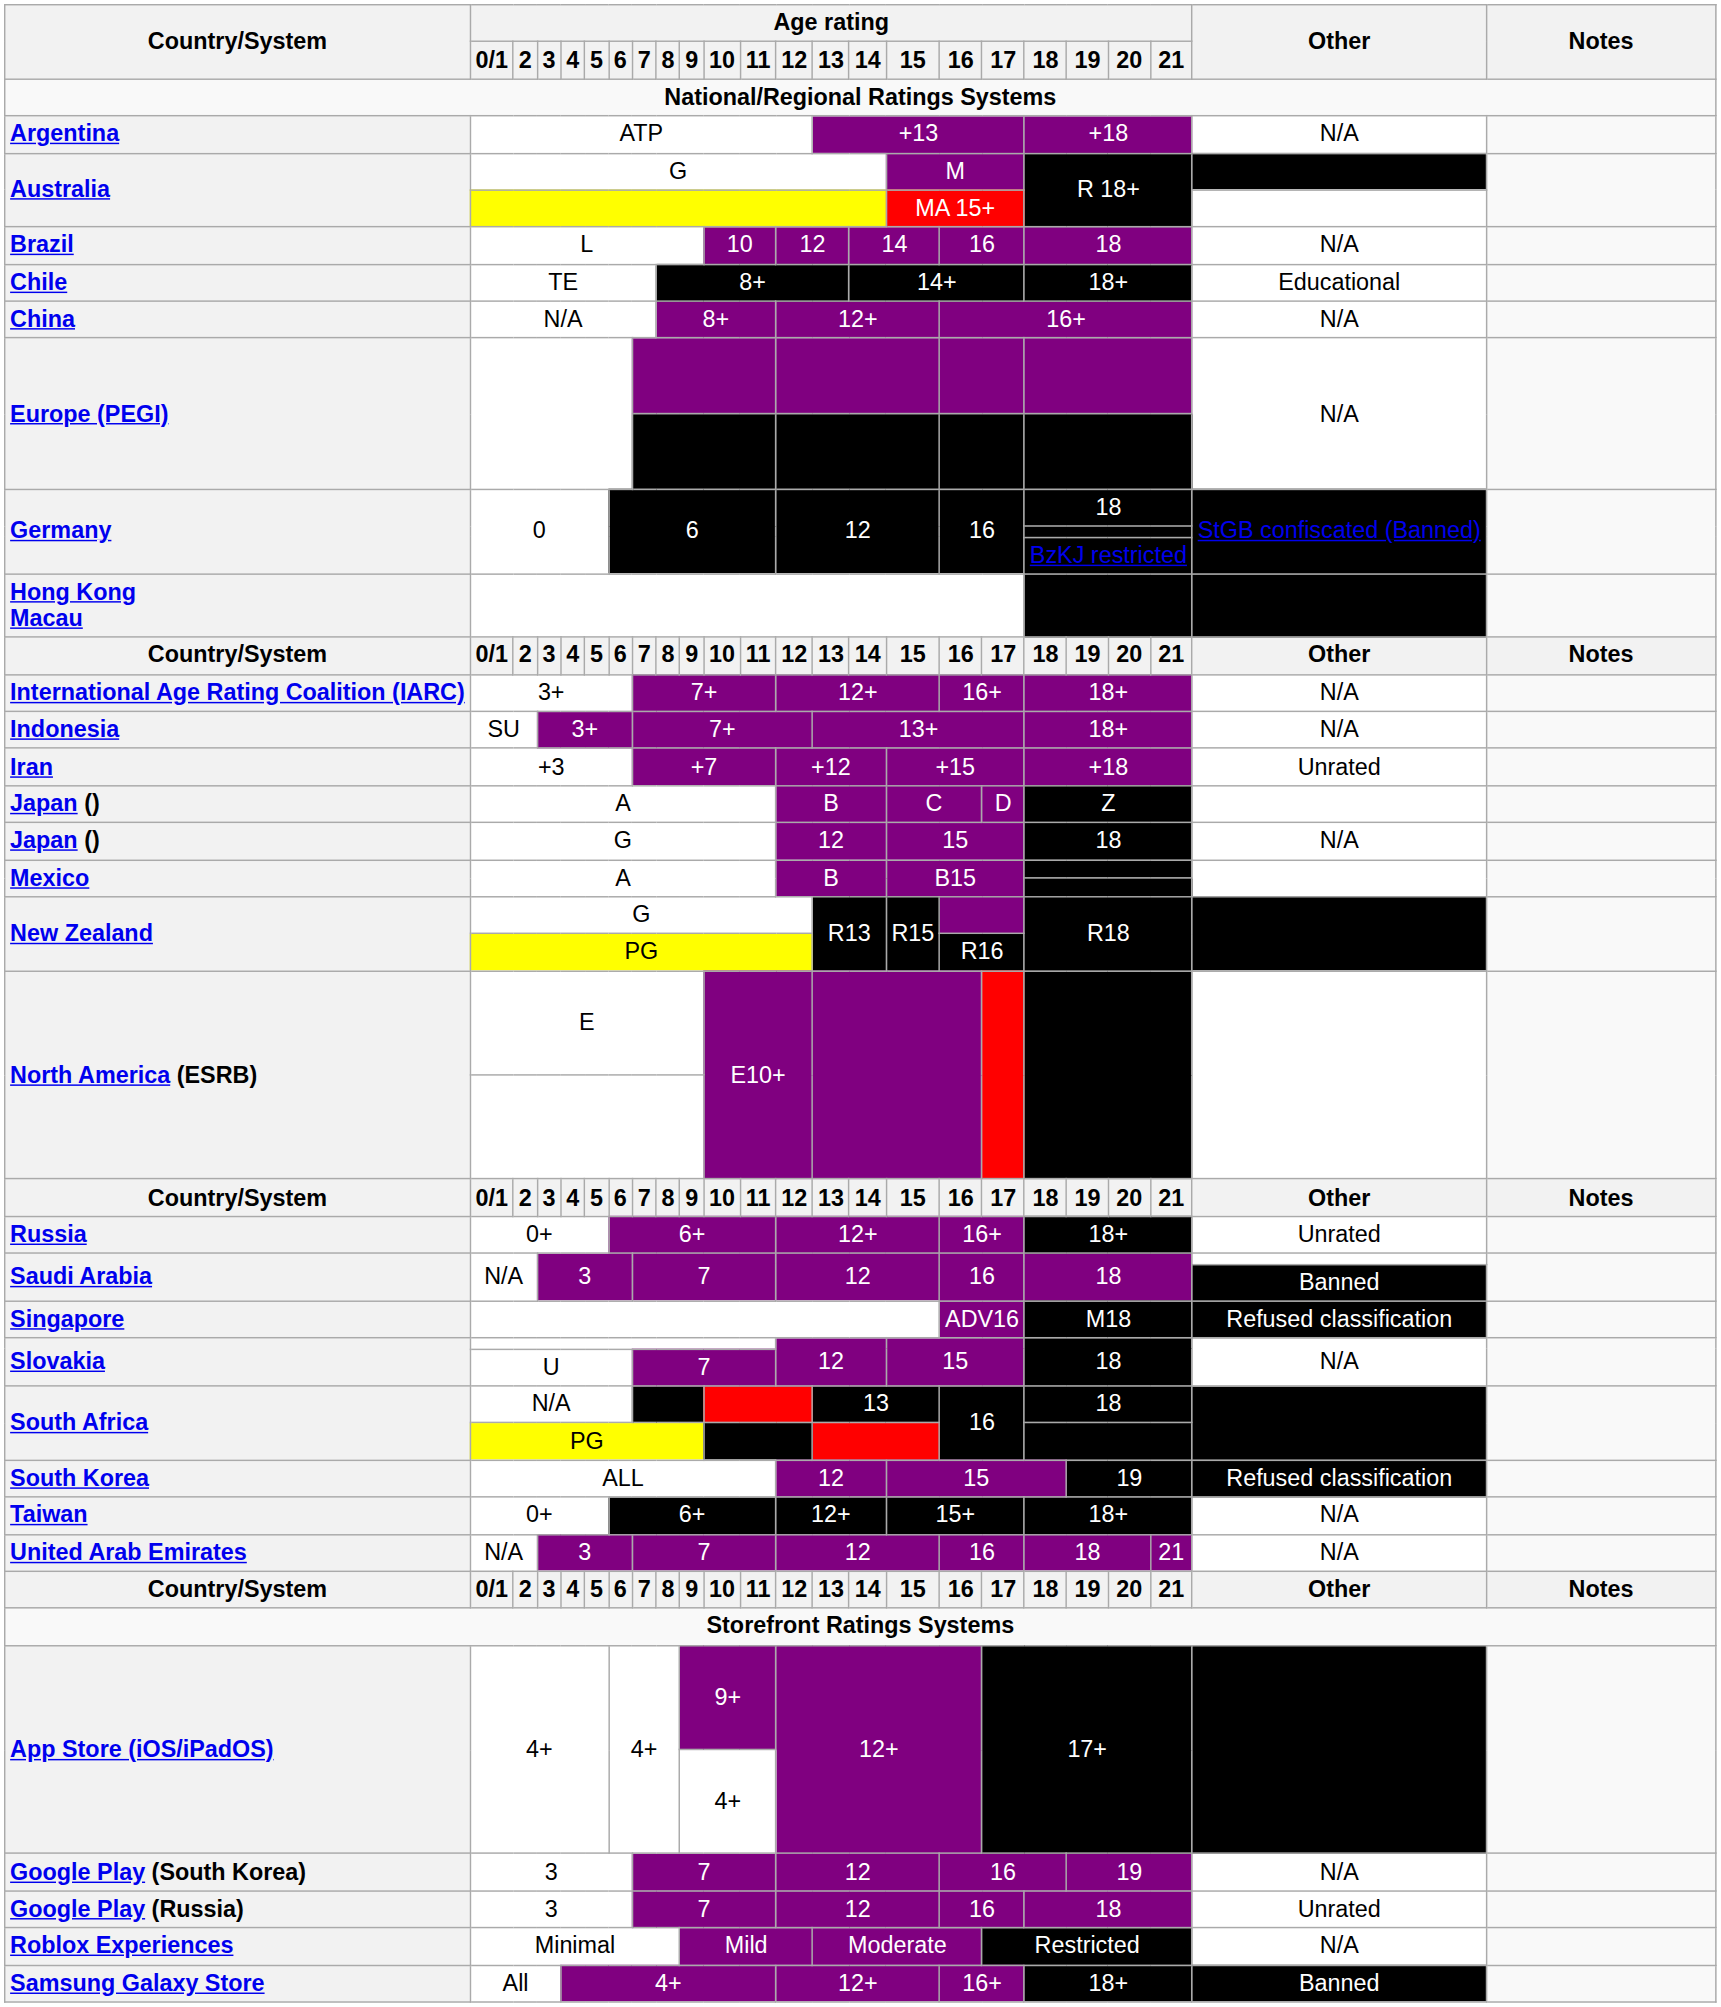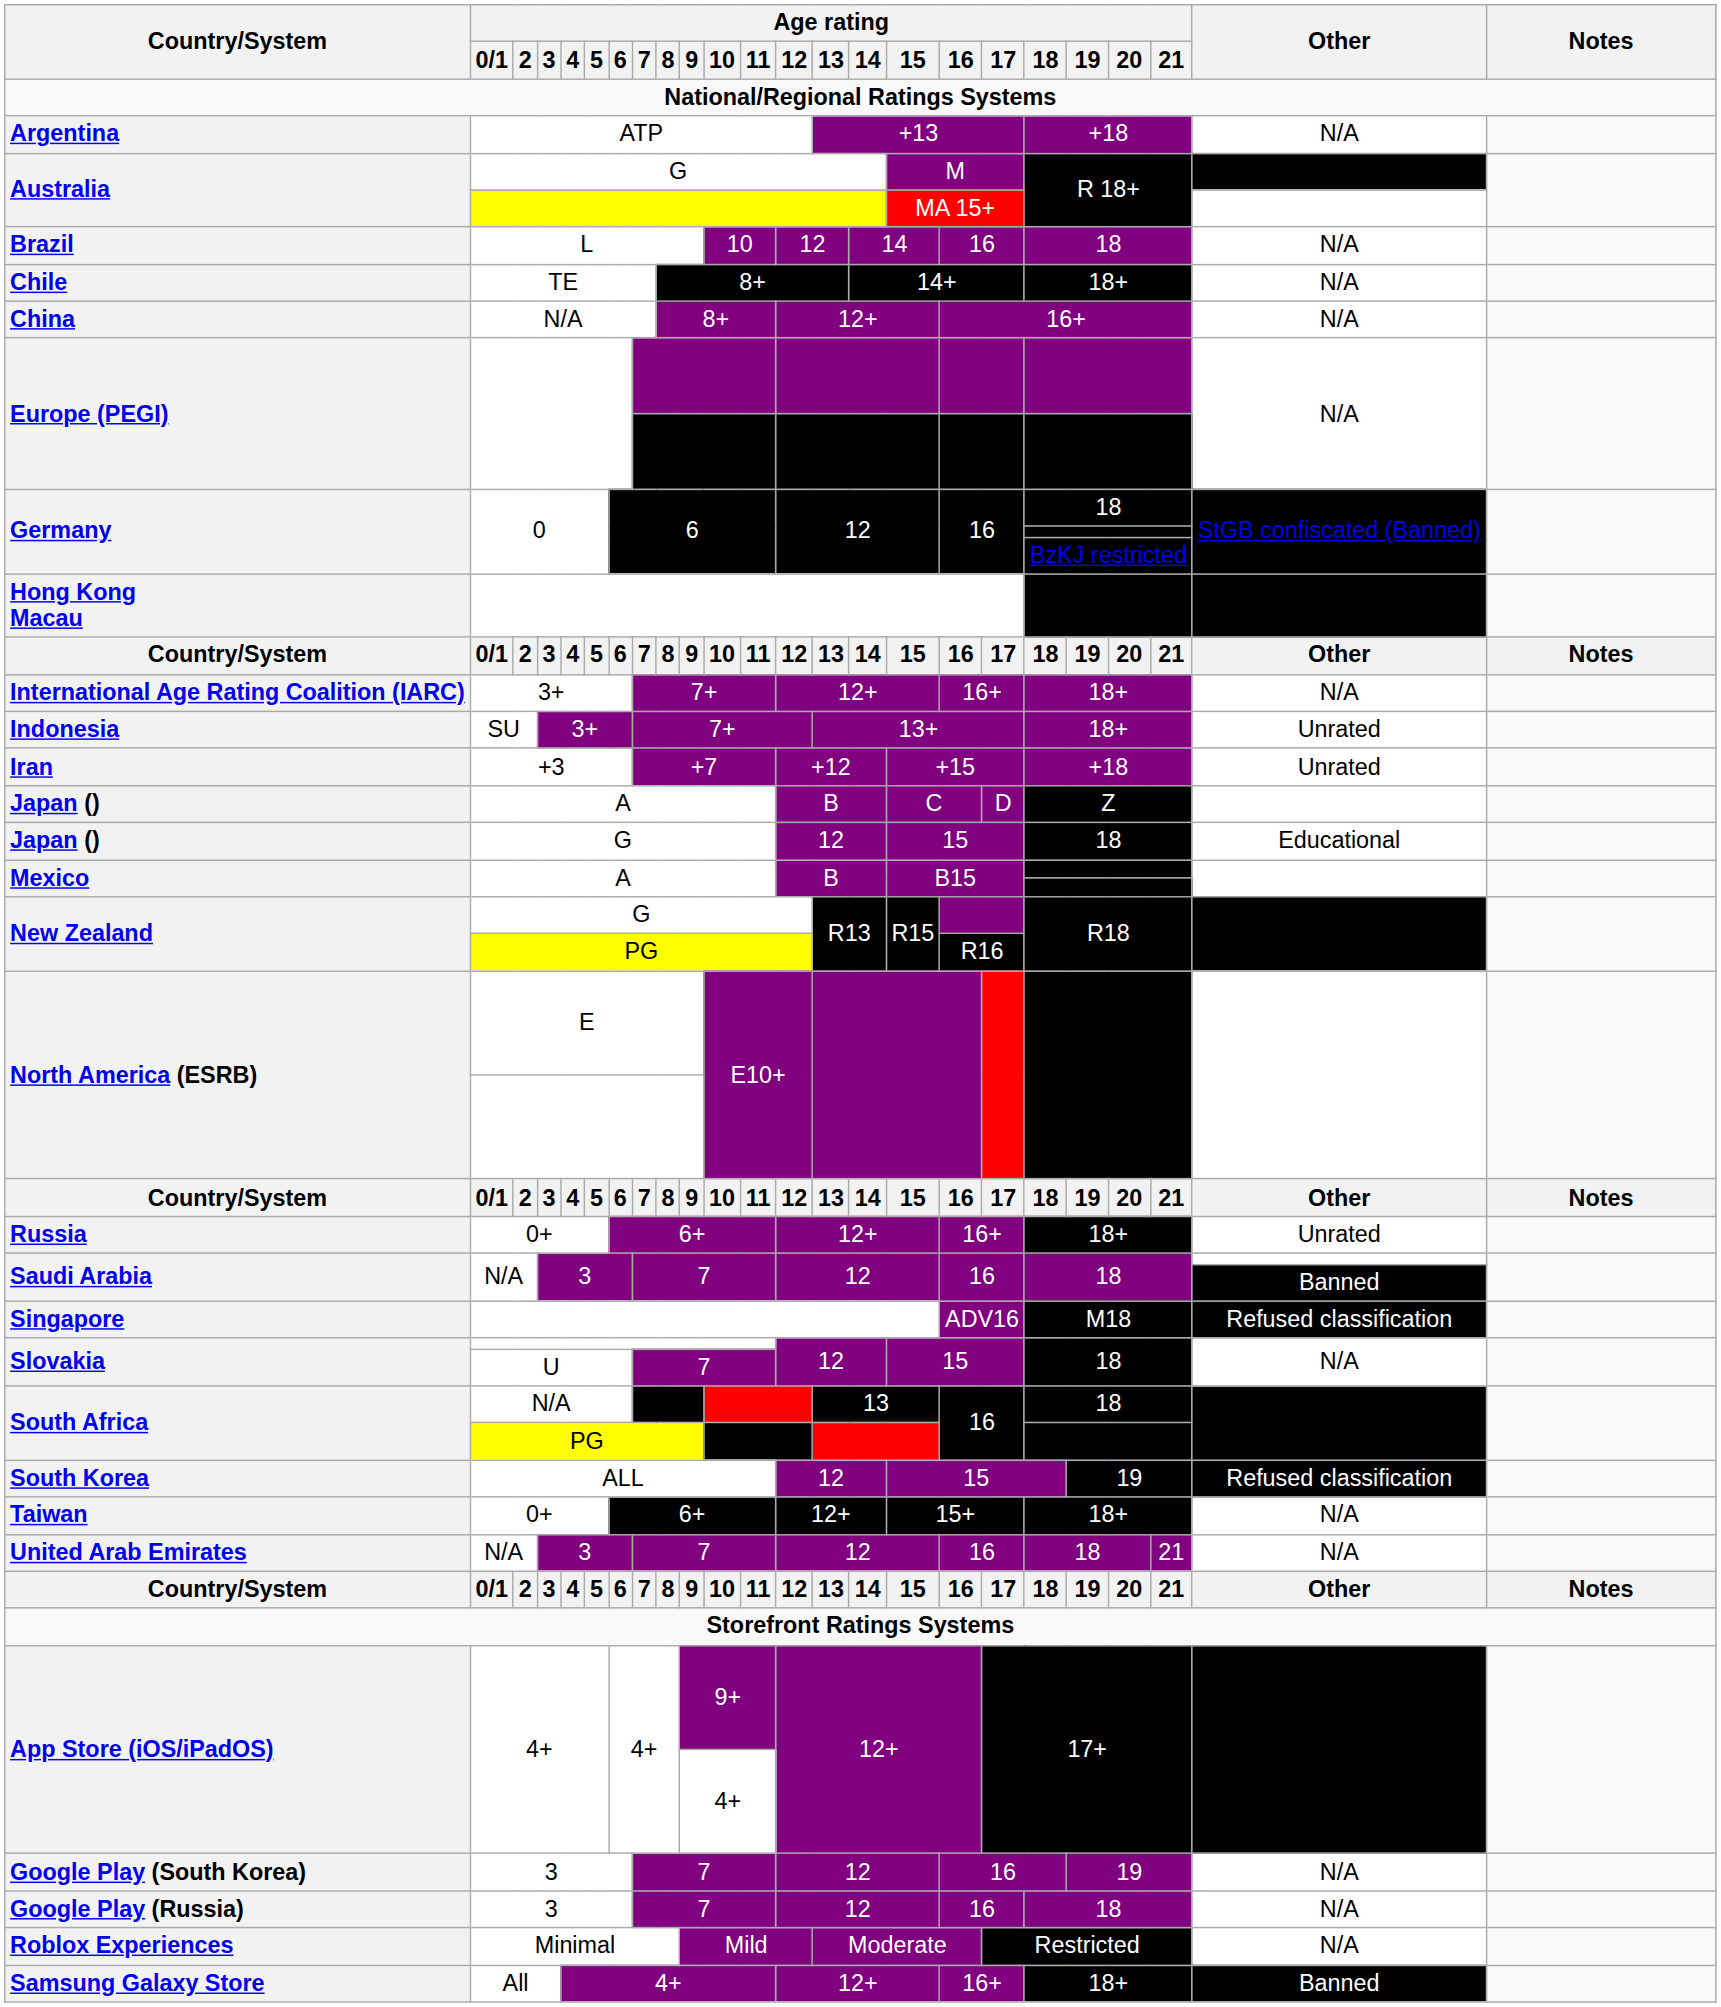(1339, 282) Educational -> (1339, 282) N/A
(1339, 729) N/A -> (1339, 729) Unrated
(1339, 840) N/A -> (1339, 840) Educational
(1339, 1908) Unrated -> (1339, 1908) N/A
